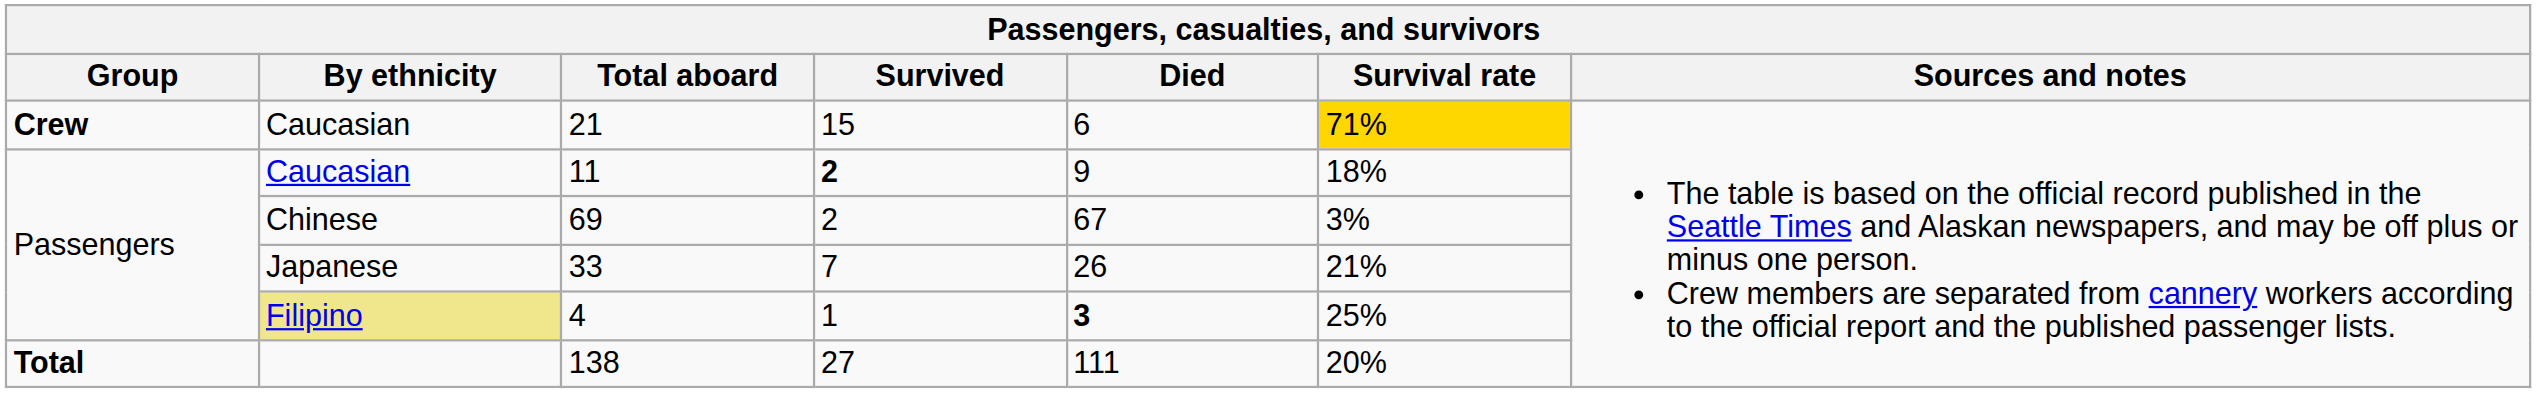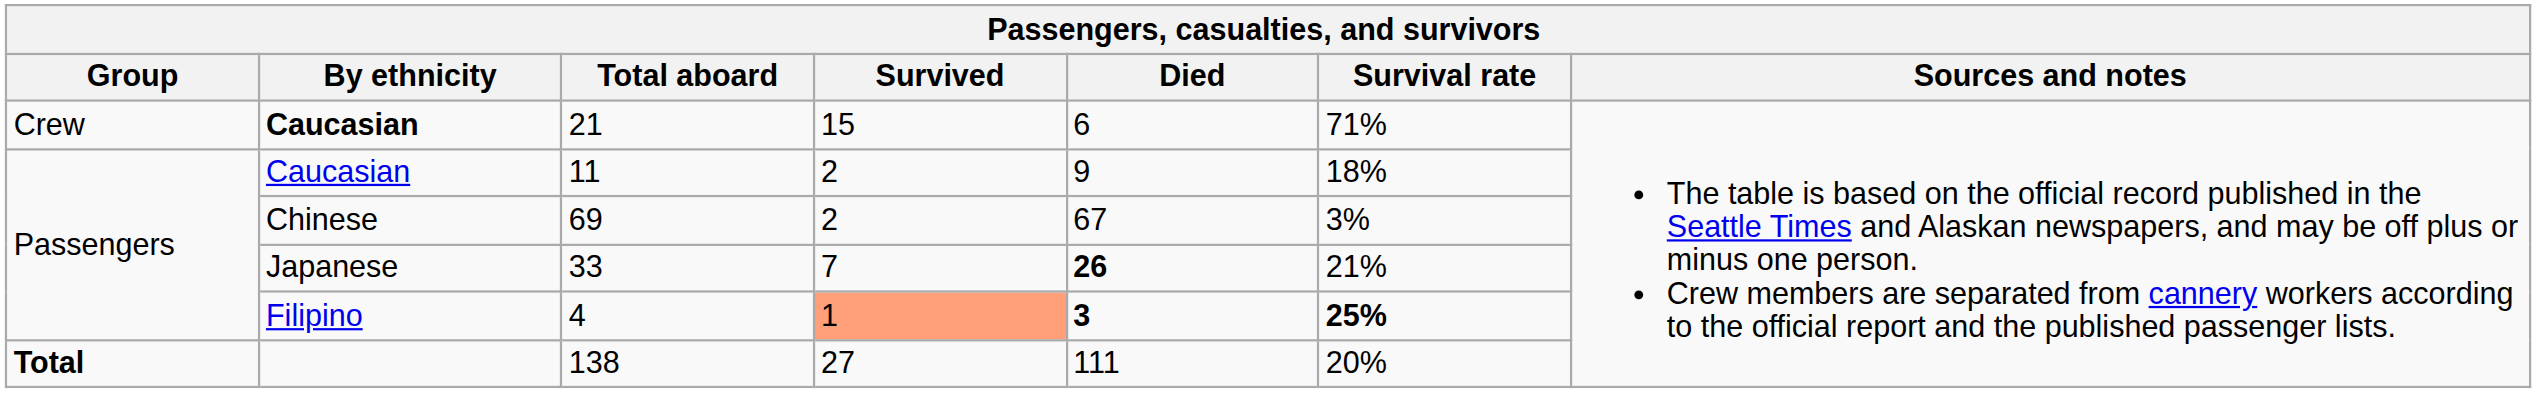(51, 124) bold -> (49, 124) normal
(338, 124) normal -> (342, 124) bold
(1356, 124) gold background -> (1356, 124) no background
(830, 172) bold -> (830, 172) normal
(1090, 267) normal -> (1090, 267) bold
(314, 315) khaki background -> (314, 315) no background
(830, 315) no background -> (830, 315) lightsalmon background
(1356, 315) normal -> (1356, 315) bold
